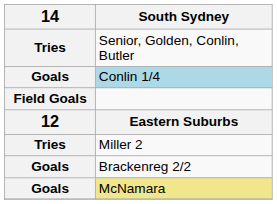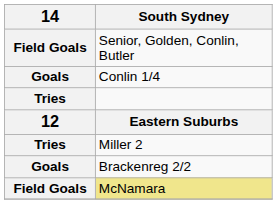(50, 47) Tries -> (50, 47) Field Goals
(129, 77) lightblue background -> (129, 77) no background
(50, 98) Field Goals -> (50, 98) Tries
(50, 188) Goals -> (50, 188) Field Goals
